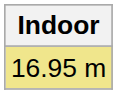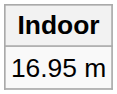(59, 67) khaki background -> (59, 67) no background
